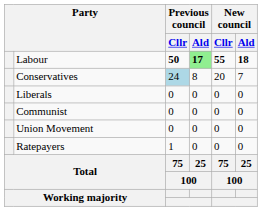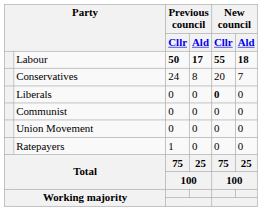(197, 59) lightgreen background -> (197, 59) no background
(174, 77) lightblue background -> (174, 77) no background
(217, 94) normal -> (217, 94) bold
